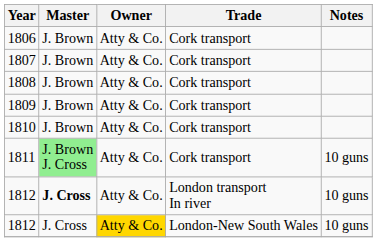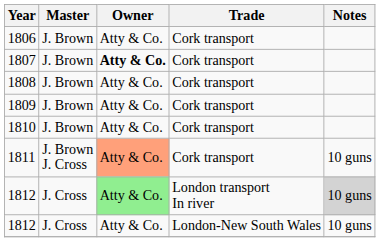(131, 60) normal -> (133, 60) bold
(68, 157) lightgreen background -> (68, 157) no background
(131, 157) no background -> (131, 157) lightsalmon background
(66, 195) bold -> (65, 195) normal
(131, 195) no background -> (131, 195) lightgreen background
(347, 195) no background -> (350, 195) lightgrey background
(131, 225) gold background -> (131, 225) no background
